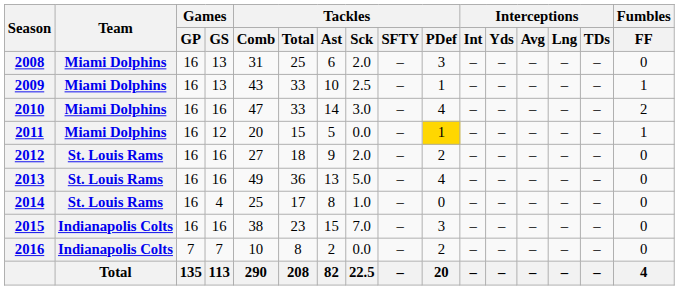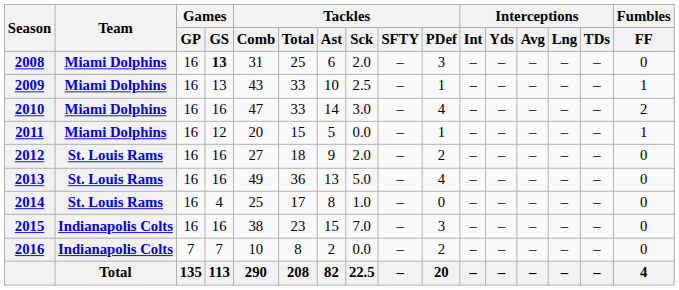(219, 62) normal -> (219, 62) bold
(441, 132) gold background -> (441, 132) no background
